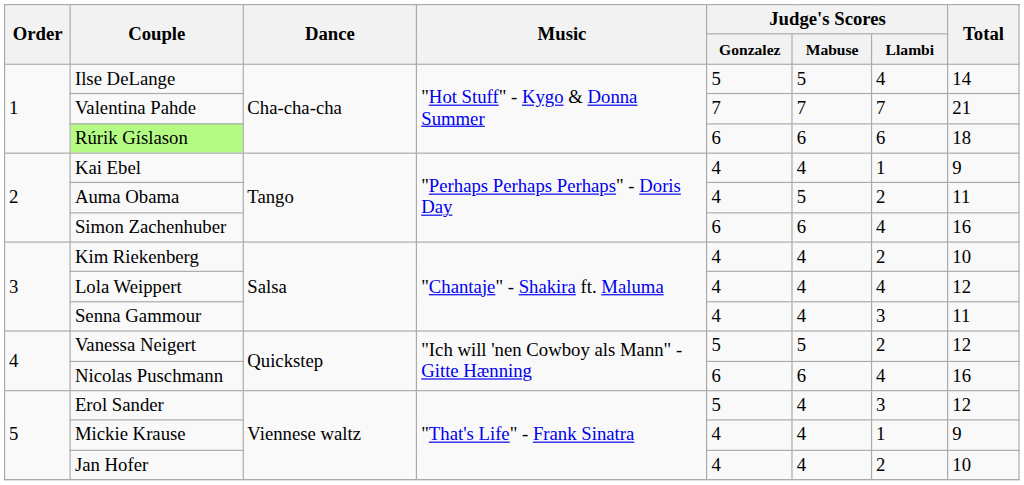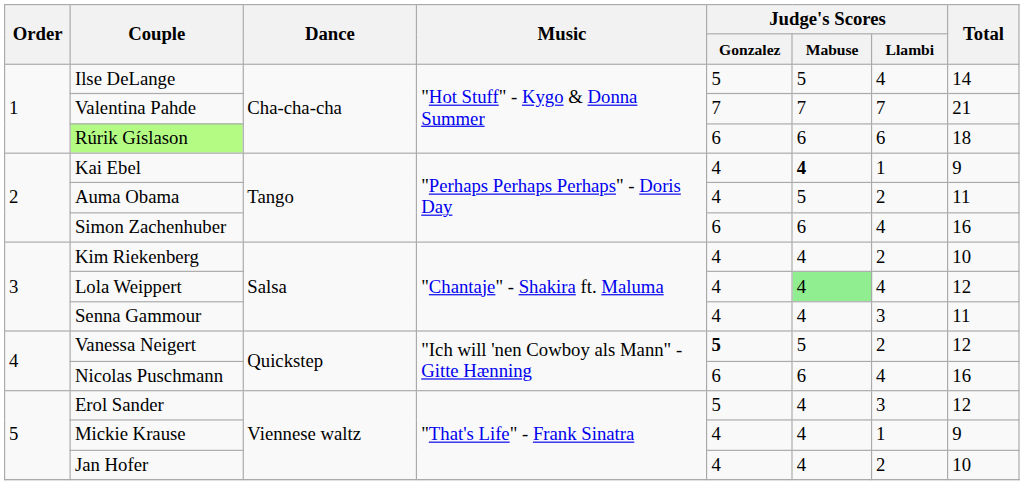(801, 167) normal -> (801, 167) bold
(801, 286) no background -> (801, 286) lightgreen background
(716, 345) normal -> (716, 345) bold
